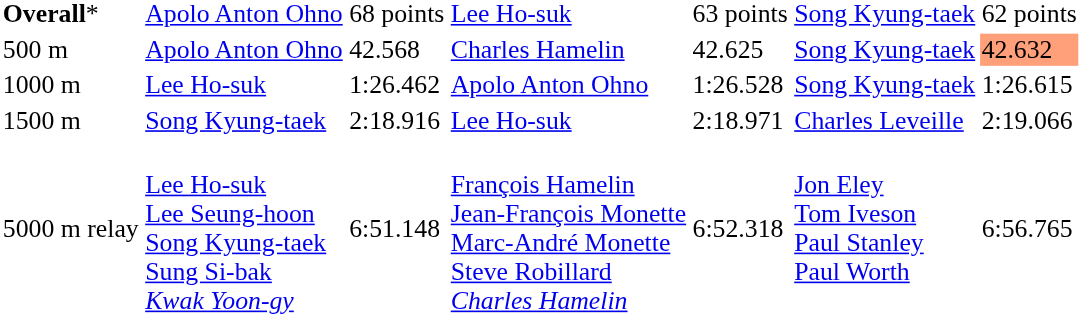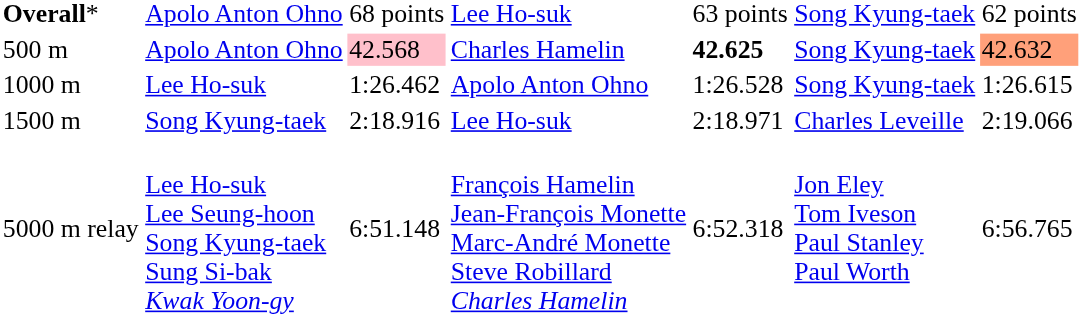(385, 49) no background -> (385, 49) pink background
(728, 49) normal -> (728, 49) bold
